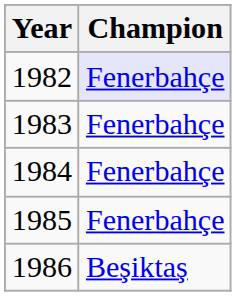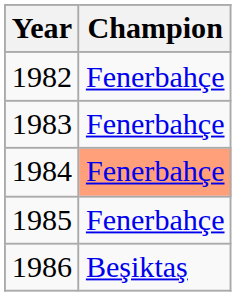(155, 76) lavender background -> (155, 76) no background
(155, 171) no background -> (155, 171) lightsalmon background
